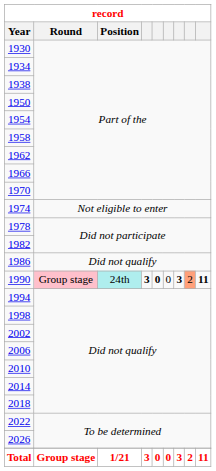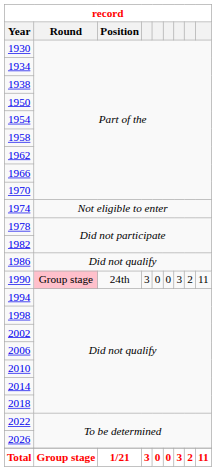(120, 279) paleturquoise background -> (120, 279) no background
(147, 279) bold -> (147, 279) normal
(158, 279) bold -> (158, 279) normal
(179, 279) bold -> (179, 279) normal
(190, 279) lightsalmon background -> (190, 279) no background
(203, 279) bold -> (203, 279) normal
